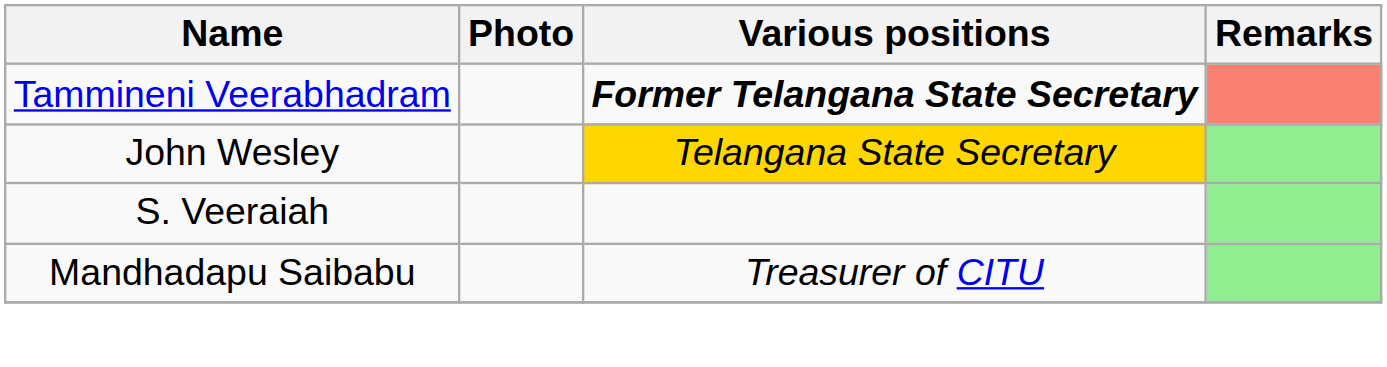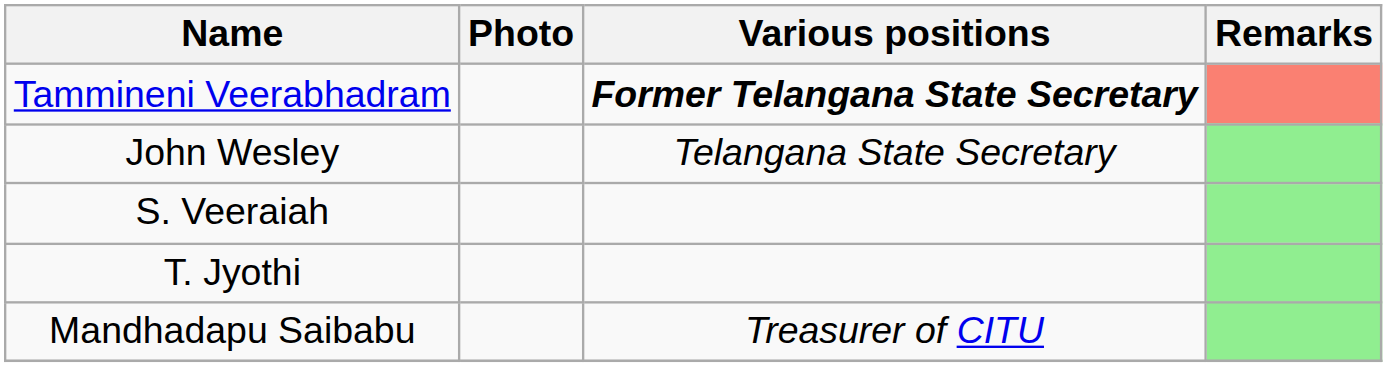(895, 152) gold background -> (895, 152) no background
+ row: (232, 271)
